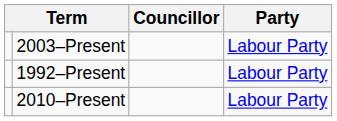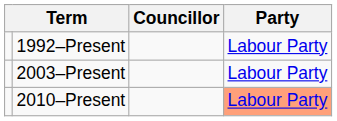rows swapped: (71, 73) <-> (71, 45)
(277, 101) no background -> (277, 101) lightsalmon background
